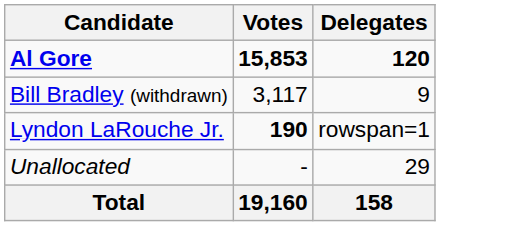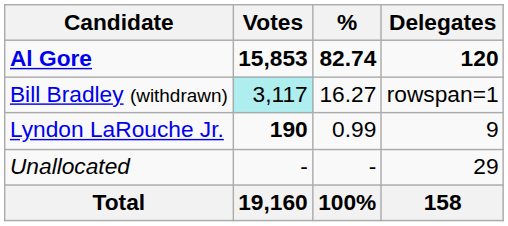+ column: (347, 22)
(280, 94) no background -> (280, 94) paleturquoise background
(424, 94) 9 -> (443, 94) rowspan=1
(374, 130) rowspan=1 -> (492, 130) 9
